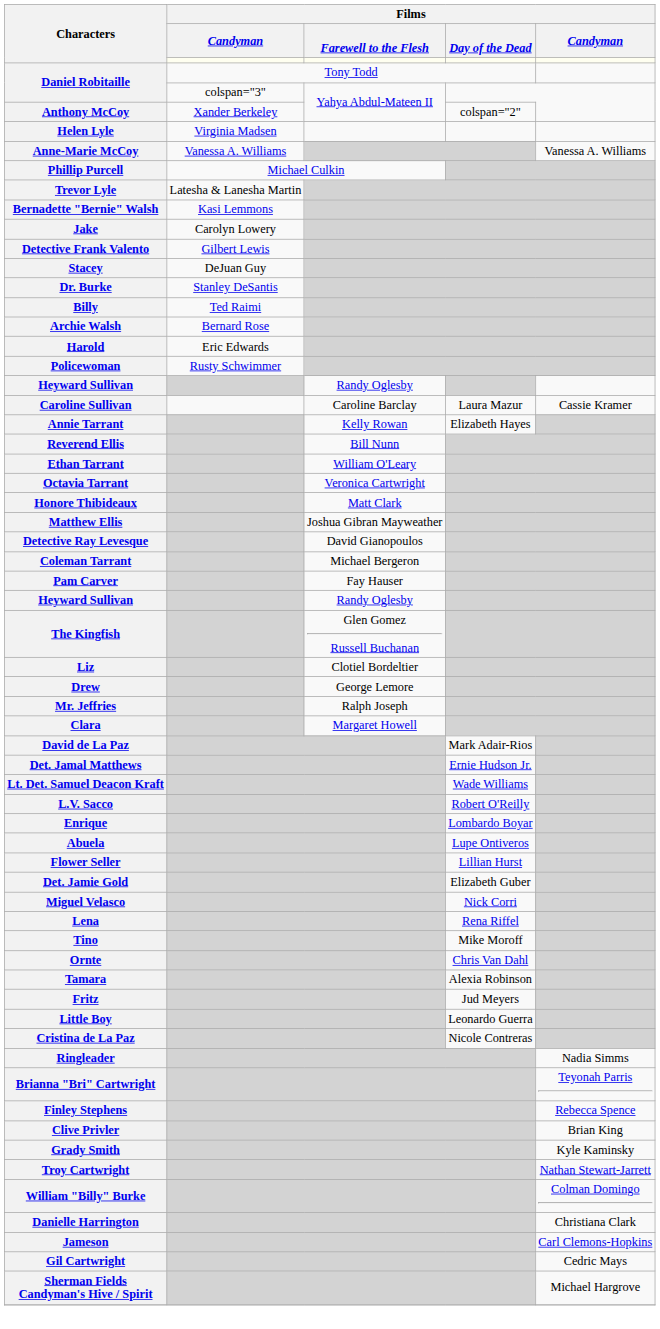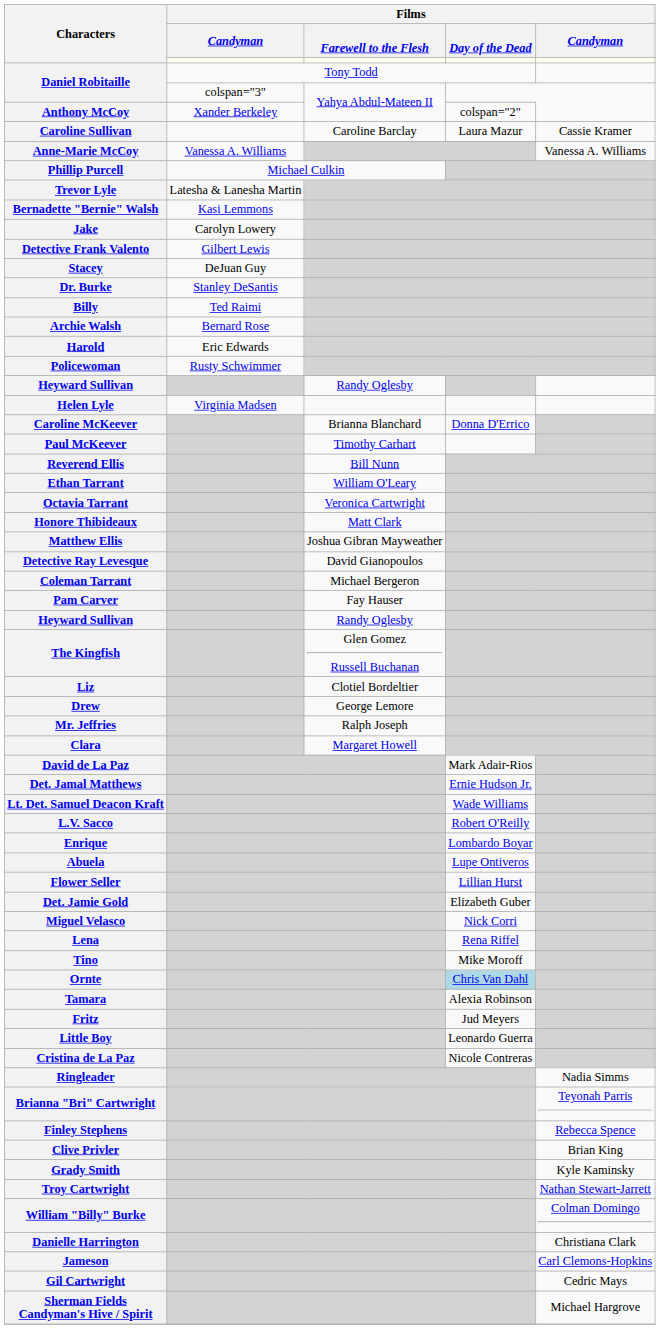rows swapped: (86, 131) <-> (86, 405)
- row: (86, 424)
+ row: (86, 424)
+ row: (86, 444)
(490, 960) no background -> (490, 979) lightblue background
